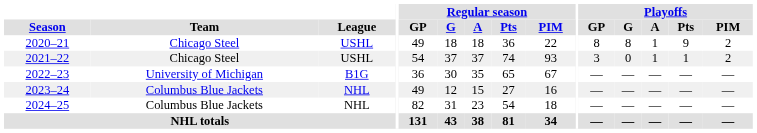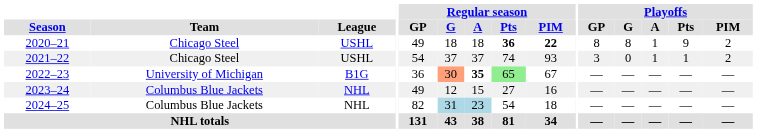(509, 43) normal -> (509, 43) bold
(551, 43) normal -> (551, 43) bold
(451, 74) no background -> (451, 74) lightsalmon background
(478, 74) normal -> (478, 74) bold
(509, 74) no background -> (509, 74) lightgreen background
(451, 105) no background -> (451, 105) lightblue background
(478, 105) no background -> (478, 105) lightblue background
